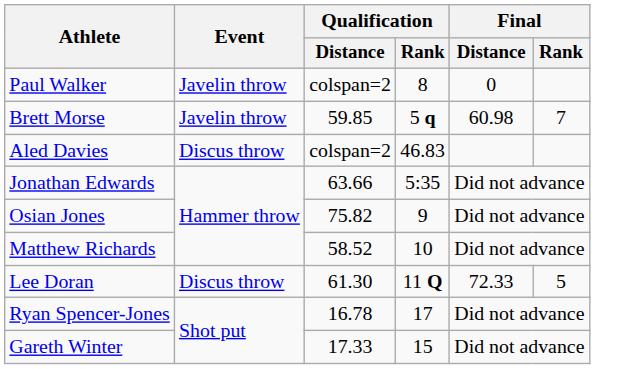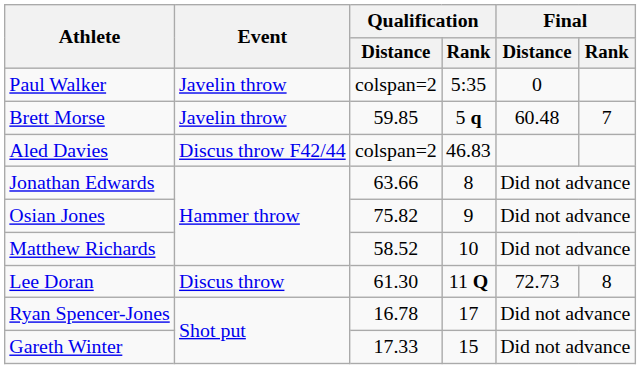(423, 85) 8 -> (468, 85) 5:35
(491, 117) 60.98 -> (537, 117) 60.48
(232, 150) Discus throw -> (262, 150) Discus throw F42/44
(423, 183) 5:35 -> (468, 183) 8
(491, 281) 72.33 -> (537, 281) 72.73
(561, 281) 5 -> (607, 281) 8
